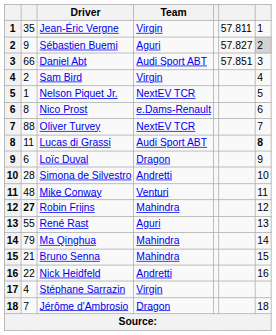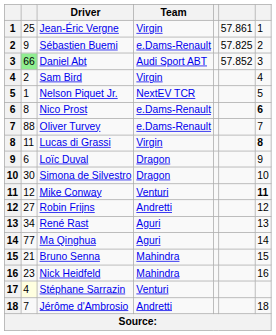(29, 28) 35 -> (29, 28) 25
(236, 28) 57.811 -> (237, 28) 57.861
(148, 45) Aguri -> (174, 45) e.Dams-Renault
(237, 45) 57.827 -> (237, 45) 57.825
(260, 45) lightgrey background -> (260, 45) no background
(29, 61) no background -> (29, 61) lightgreen background
(237, 61) 57.851 -> (237, 61) 57.852
(260, 110) normal -> (260, 110) bold
(166, 126) NextEV TCR -> (174, 126) e.Dams-Renault
(172, 142) Audi Sport ABT -> (149, 142) Virgin
(29, 175) 28 -> (29, 175) 30
(154, 175) Andretti -> (153, 175) Dragon
(29, 191) 48 -> (29, 191) 12
(263, 191) normal -> (263, 191) bold
(29, 208) bold -> (29, 208) normal
(158, 208) Mahindra -> (154, 208) Andretti
(29, 224) 55 -> (29, 224) 34
(29, 240) 79 -> (29, 240) 77
(158, 240) Mahindra -> (148, 240) Aguri
(29, 273) 22 -> (29, 273) 23
(154, 273) Andretti -> (158, 273) Mahindra
(26, 289) no background -> (26, 289) lightyellow background
(149, 289) Virgin -> (152, 289) Venturi
(153, 305) Dragon -> (154, 305) Andretti
